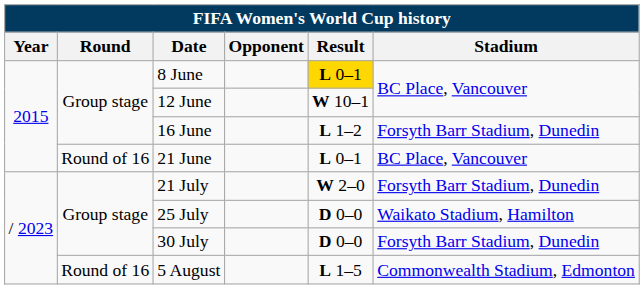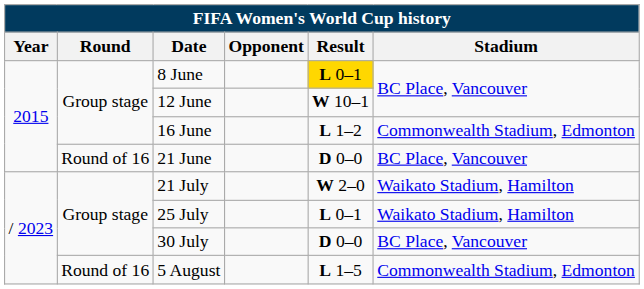(488, 130) Forsyth Barr Stadium, Dunedin -> (506, 130) Commonwealth Stadium, Edmonton
(341, 158) L 0–1 -> (341, 158) D 0–0
(488, 185) Forsyth Barr Stadium, Dunedin -> (476, 185) Waikato Stadium, Hamilton
(341, 213) D 0–0 -> (341, 213) L 0–1
(488, 241) Forsyth Barr Stadium, Dunedin -> (452, 241) BC Place, Vancouver
